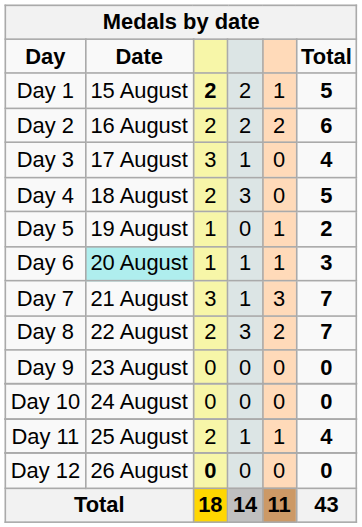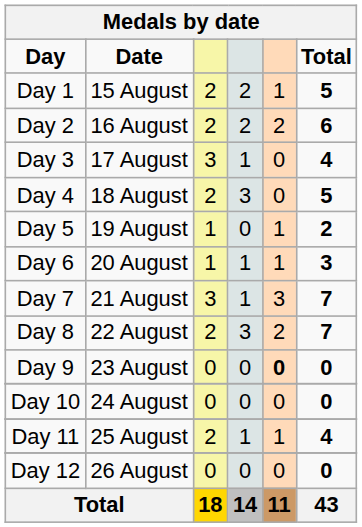(210, 91) bold -> (210, 91) normal
(139, 264) paleturquoise background -> (139, 264) no background
(279, 367) normal -> (279, 367) bold
(210, 471) bold -> (210, 471) normal
